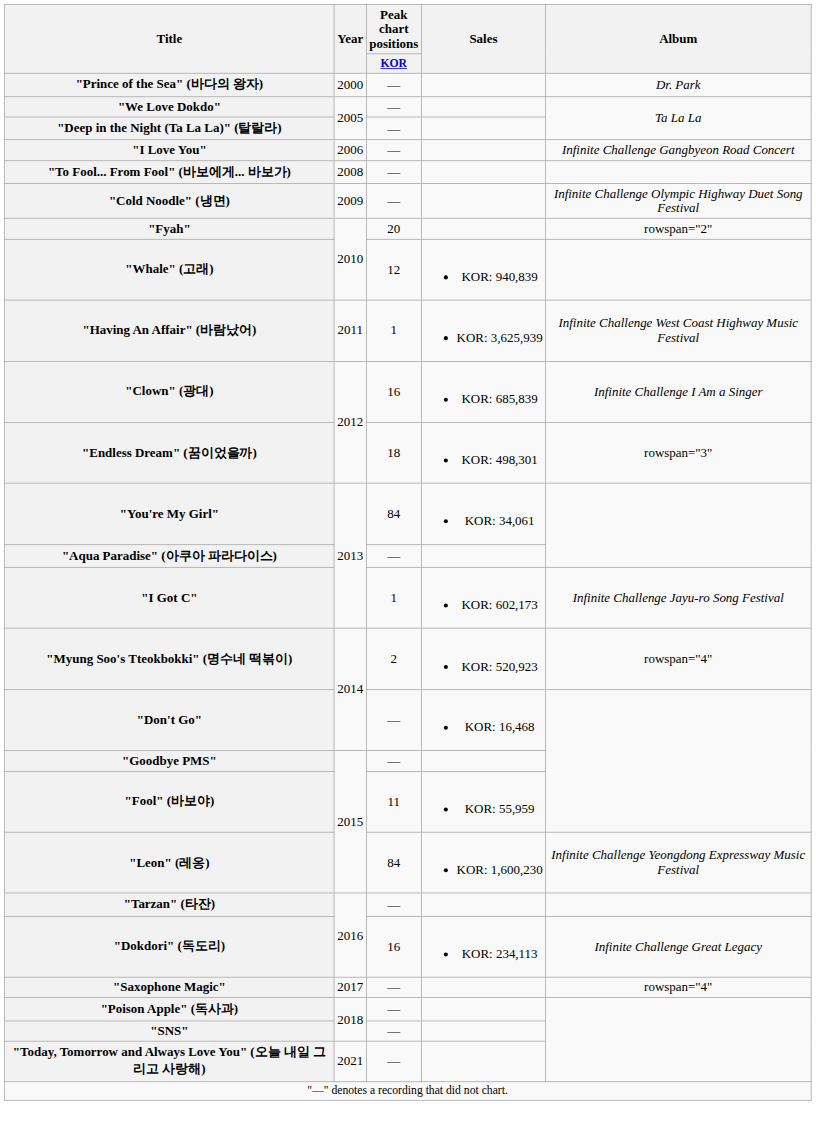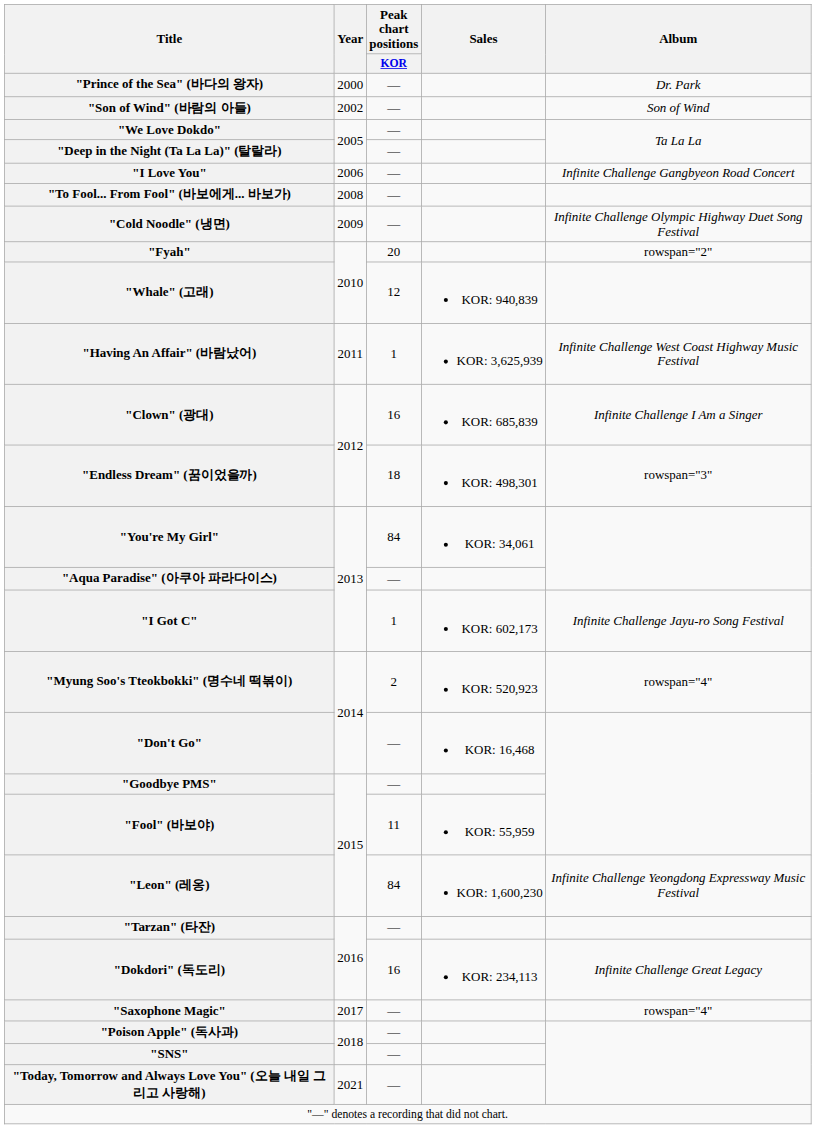+ row: (169, 107)
